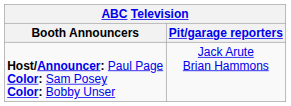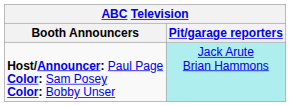(226, 59) no background -> (226, 59) paleturquoise background
